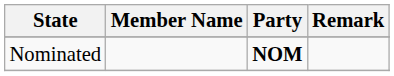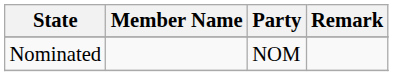(277, 53) bold -> (276, 53) normal
